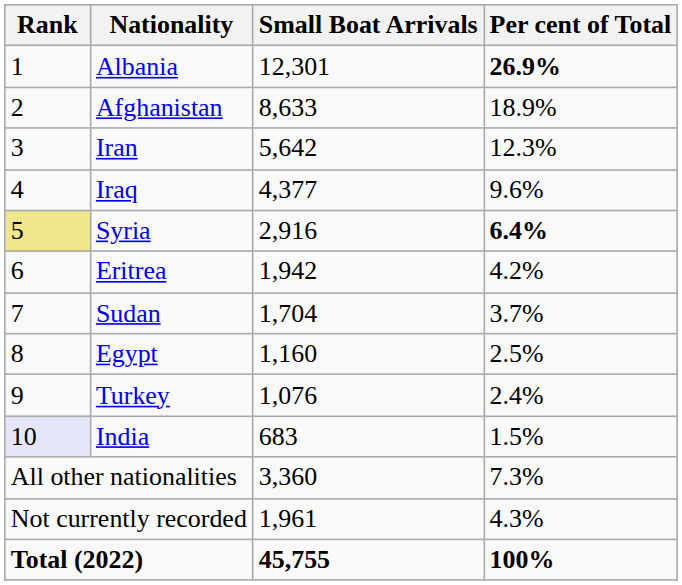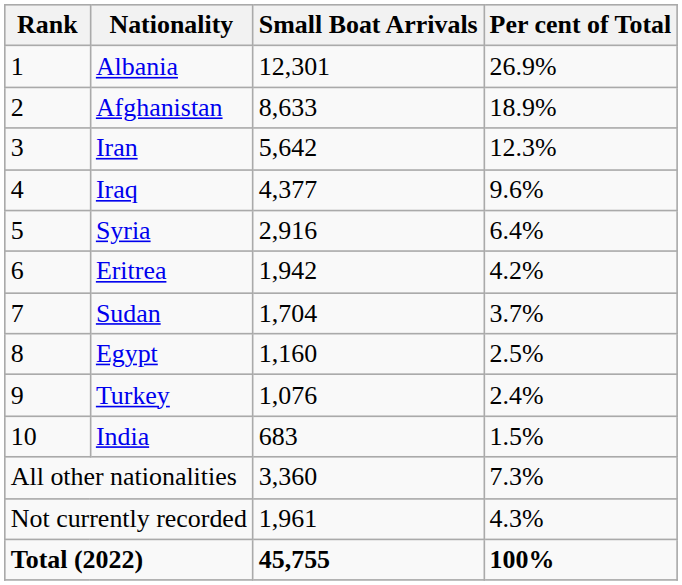(525, 66) bold -> (523, 66) normal
(17, 230) khaki background -> (17, 230) no background
(519, 230) bold -> (517, 230) normal
(24, 436) lavender background -> (24, 436) no background
